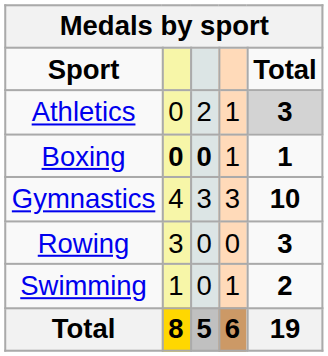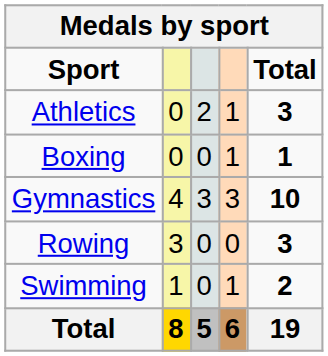(285, 113) lightgrey background -> (285, 113) no background
(176, 156) bold -> (176, 156) normal
(204, 156) bold -> (204, 156) normal
